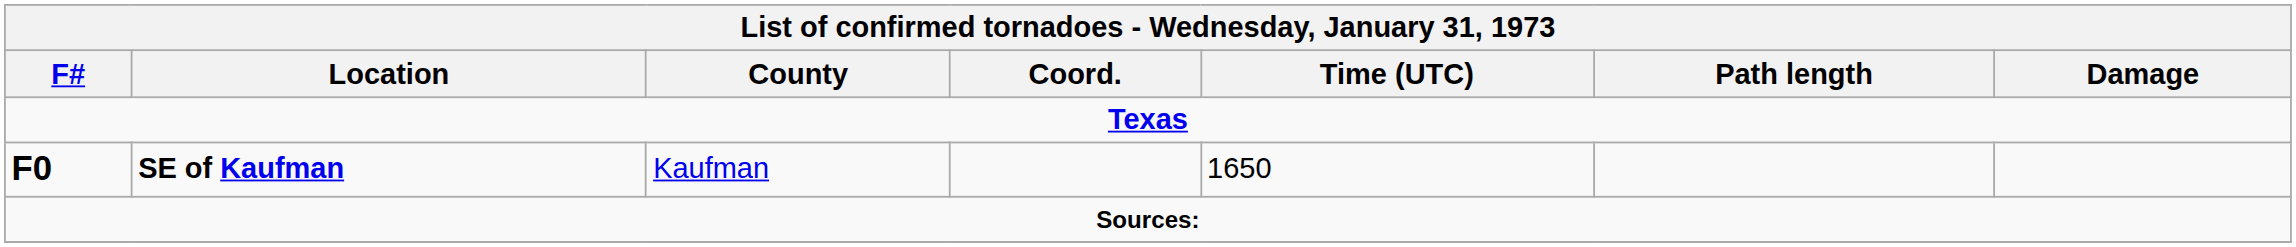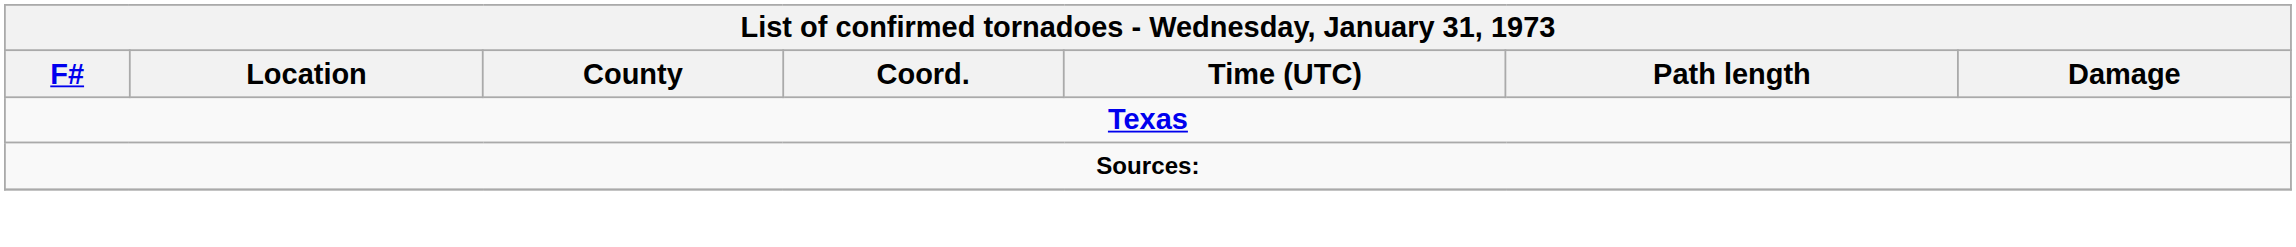- row: (32, 168)
